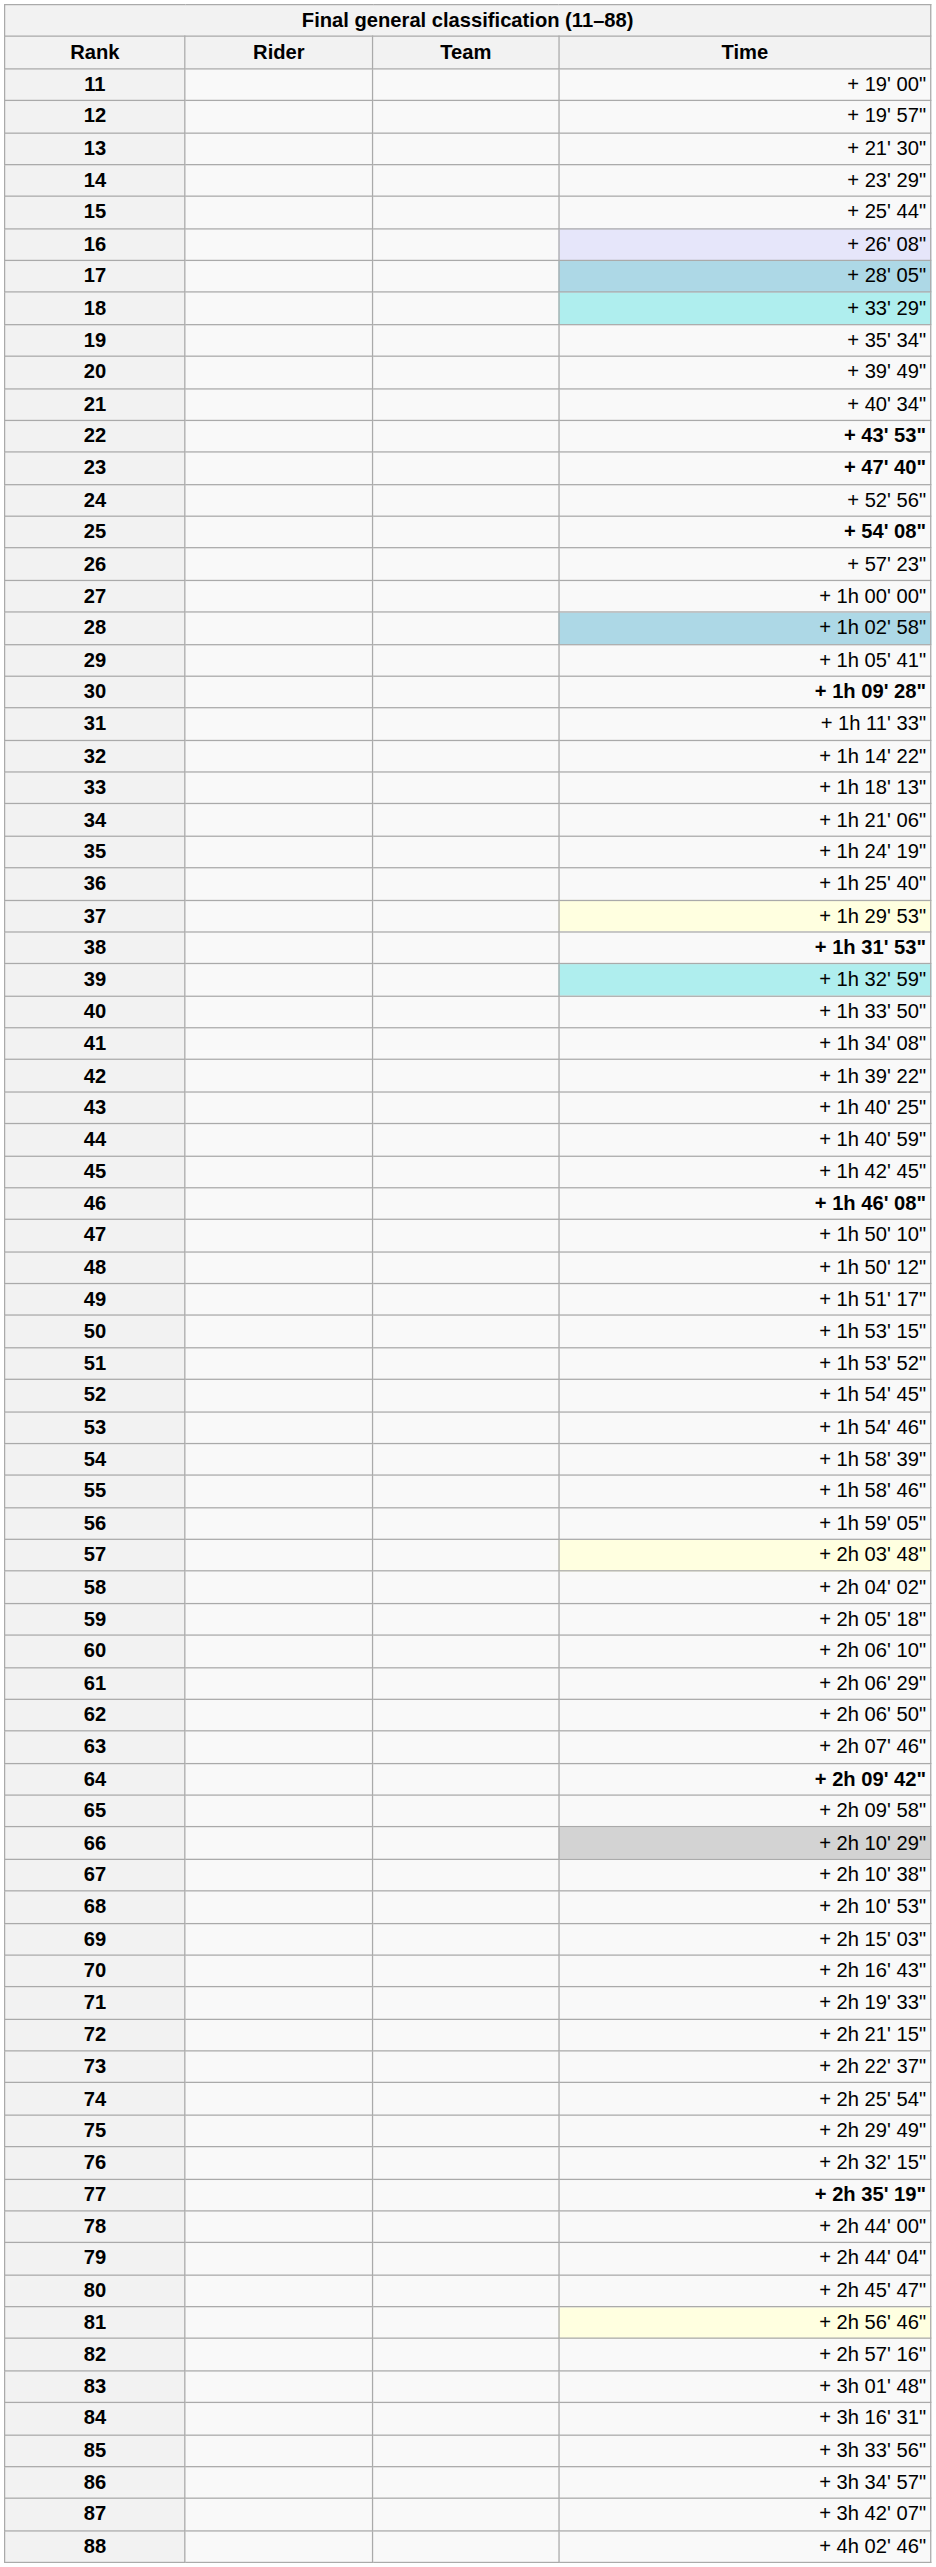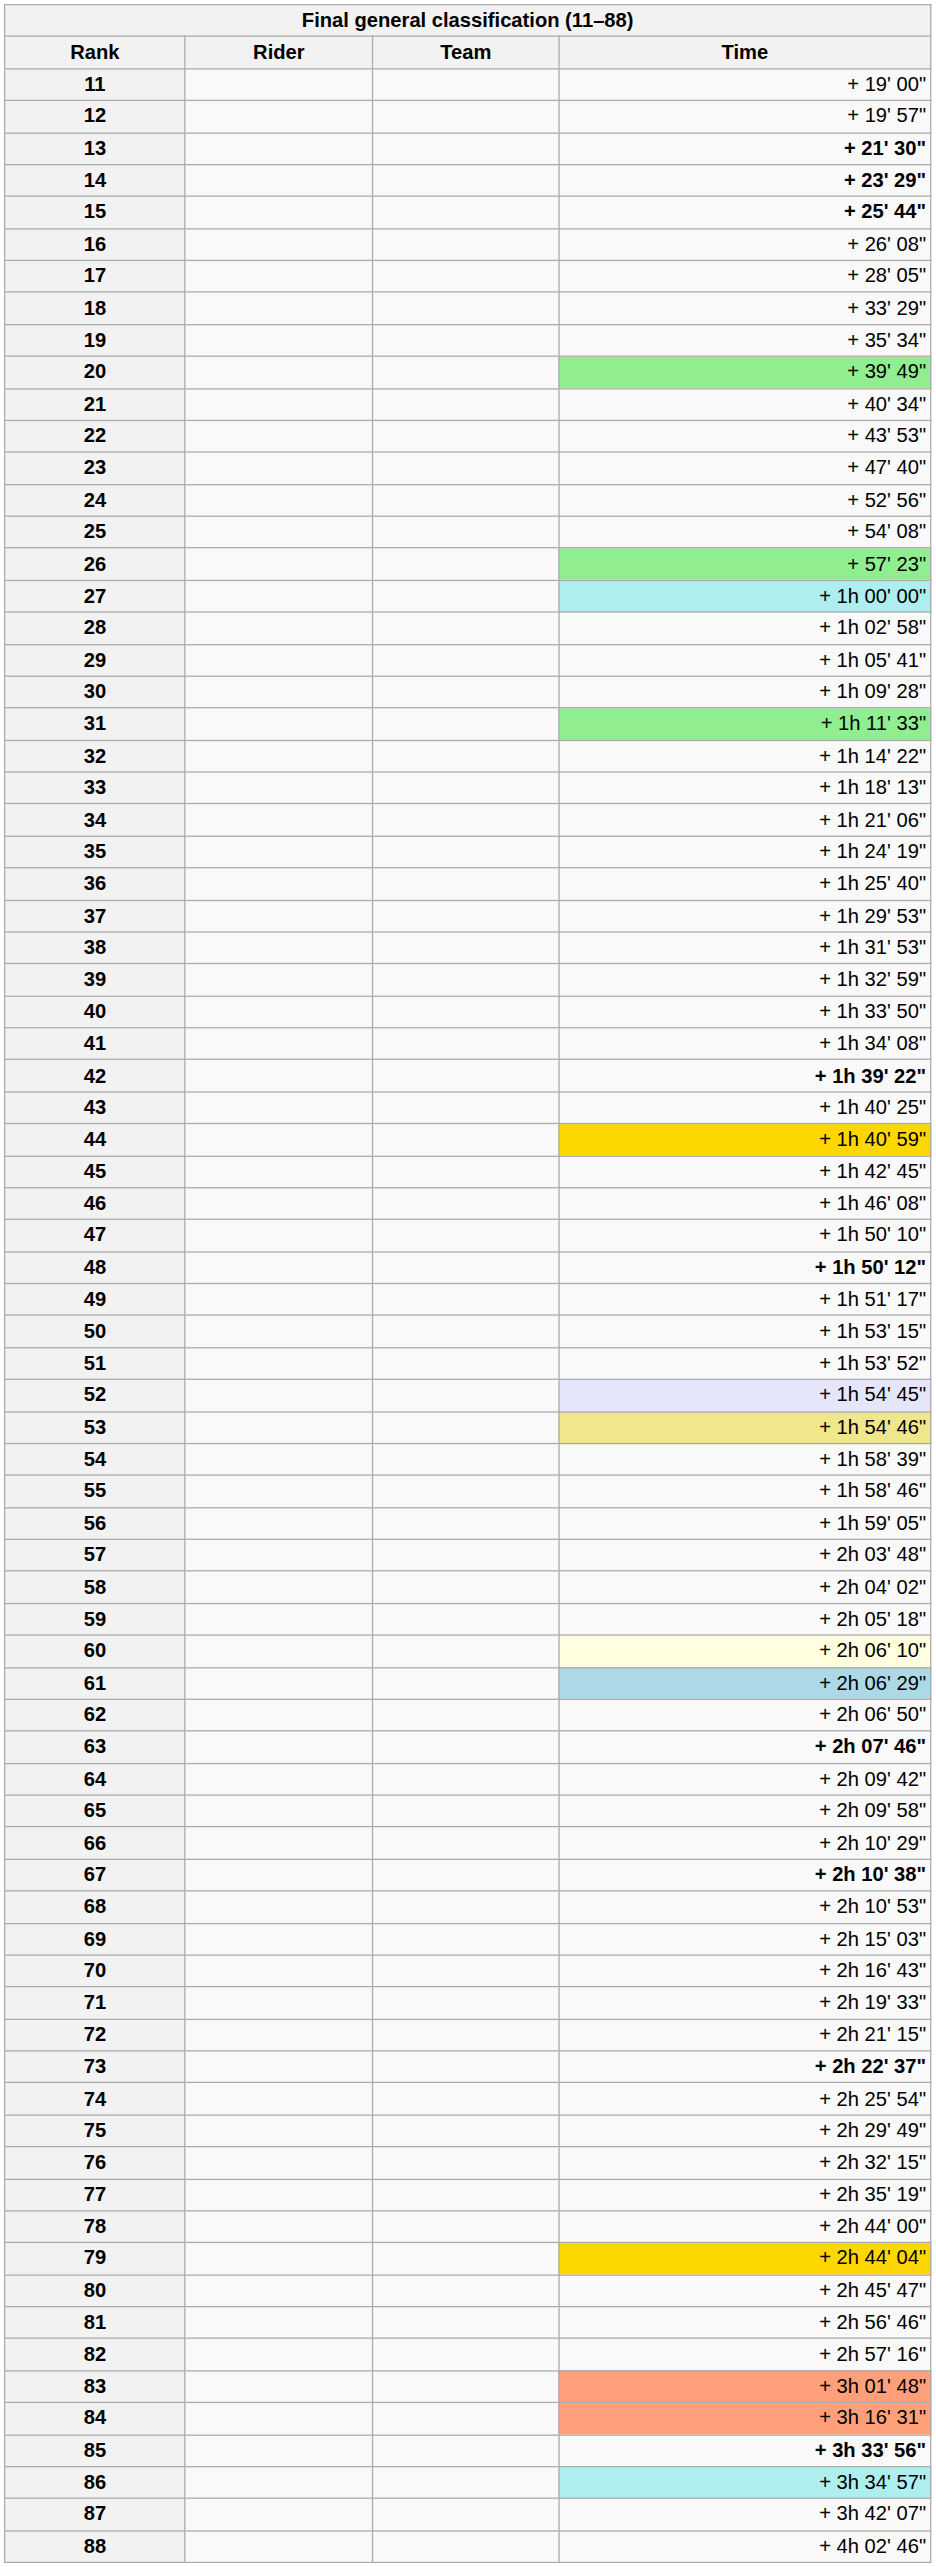(887, 148) normal -> (885, 148) bold
(887, 180) normal -> (885, 180) bold
(887, 212) normal -> (885, 212) bold
(887, 244) lavender background -> (887, 244) no background
(887, 276) lightblue background -> (887, 276) no background
(887, 308) paleturquoise background -> (887, 308) no background
(887, 372) no background -> (887, 372) lightgreen background
(885, 436) bold -> (887, 436) normal
(885, 468) bold -> (887, 468) normal
(885, 532) bold -> (887, 532) normal
(887, 564) no background -> (887, 564) lightgreen background
(873, 595) no background -> (873, 595) paleturquoise background
(873, 627) lightblue background -> (873, 627) no background
(870, 691) bold -> (873, 691) normal
(873, 723) no background -> (873, 723) lightgreen background
(873, 915) lightyellow background -> (873, 915) no background
(870, 947) bold -> (873, 947) normal
(873, 979) paleturquoise background -> (873, 979) no background
(873, 1075) normal -> (870, 1075) bold
(873, 1139) no background -> (873, 1139) gold background
(870, 1203) bold -> (873, 1203) normal
(873, 1267) normal -> (870, 1267) bold
(873, 1395) no background -> (873, 1395) lavender background
(873, 1427) no background -> (873, 1427) khaki background
(873, 1555) lightyellow background -> (873, 1555) no background
(873, 1651) no background -> (873, 1651) lightyellow background
(873, 1683) no background -> (873, 1683) lightblue background
(873, 1747) normal -> (870, 1747) bold
(870, 1778) bold -> (873, 1778) normal
(873, 1842) lightgrey background -> (873, 1842) no background
(873, 1874) normal -> (870, 1874) bold
(873, 2066) normal -> (870, 2066) bold
(870, 2194) bold -> (873, 2194) normal
(873, 2258) no background -> (873, 2258) gold background
(873, 2322) lightyellow background -> (873, 2322) no background
(873, 2386) no background -> (873, 2386) lightsalmon background
(873, 2418) no background -> (873, 2418) lightsalmon background
(873, 2450) normal -> (870, 2450) bold
(873, 2482) no background -> (873, 2482) paleturquoise background
